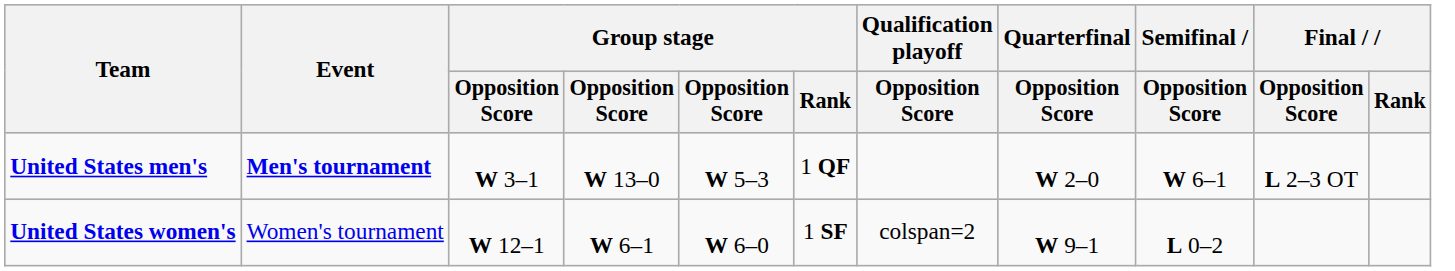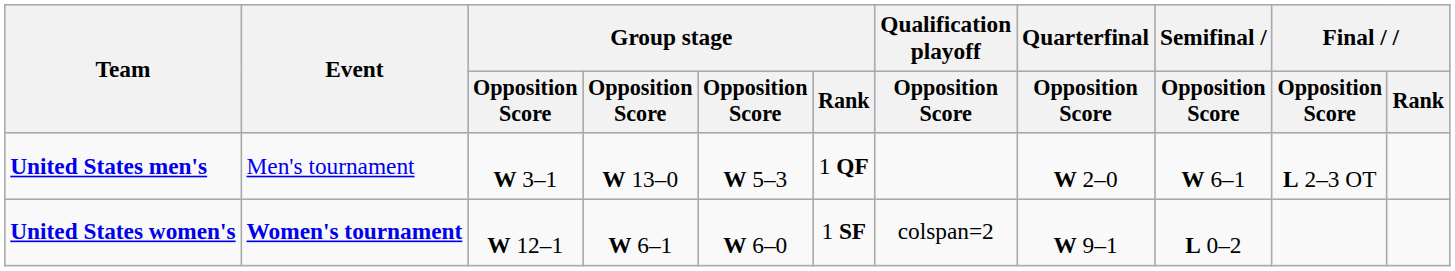(339, 166) bold -> (331, 166) normal
(345, 232) normal -> (354, 232) bold
